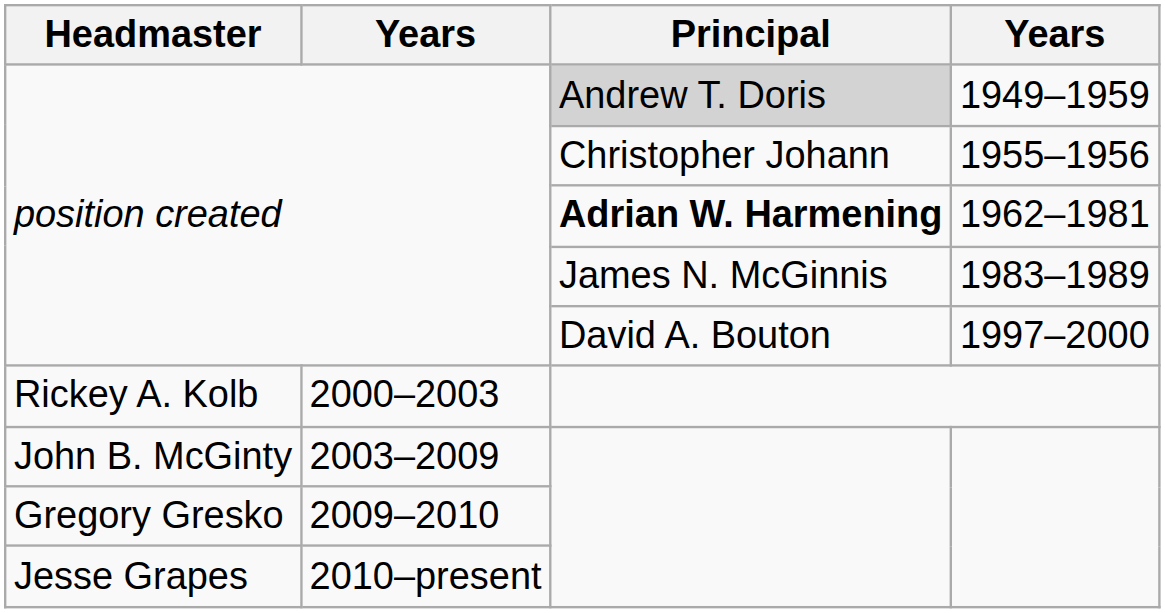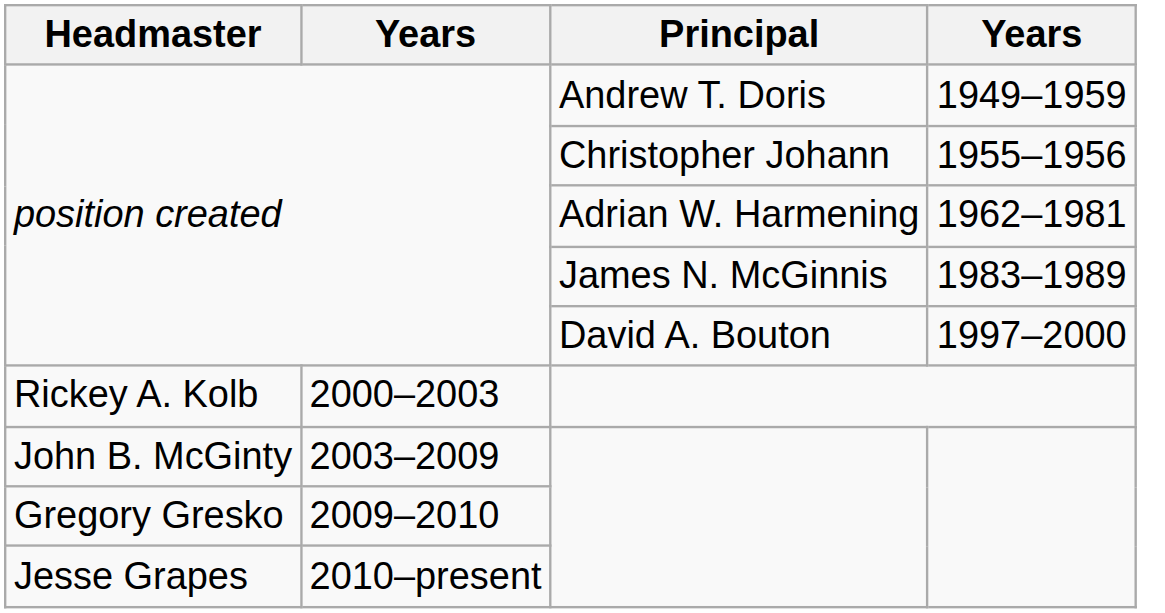(692, 94) lightgrey background -> (692, 94) no background
(751, 214) bold -> (739, 214) normal
